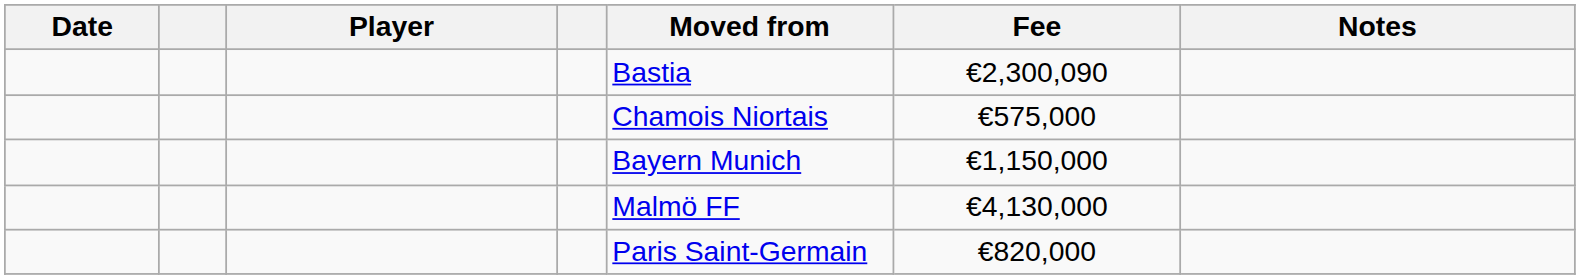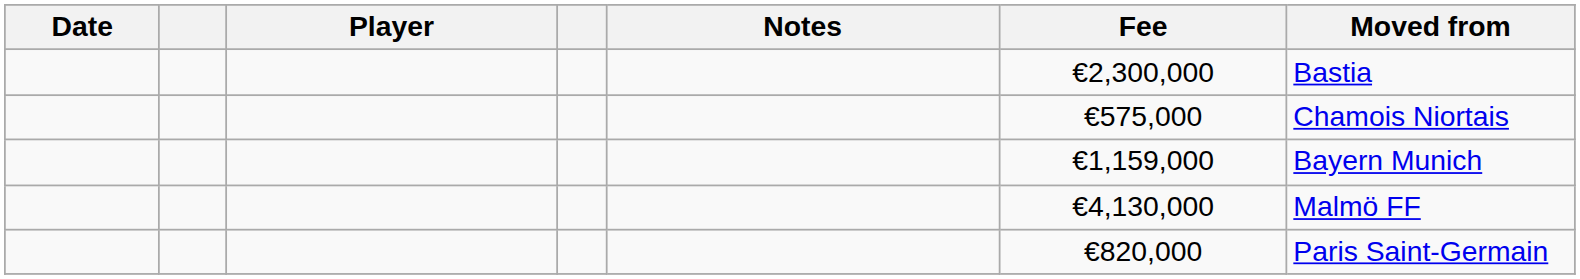columns swapped: (749, 26) <-> (1377, 26)
(1037, 71) €2,300,090 -> (1143, 71) €2,300,000
(1037, 161) €1,150,000 -> (1143, 161) €1,159,000
